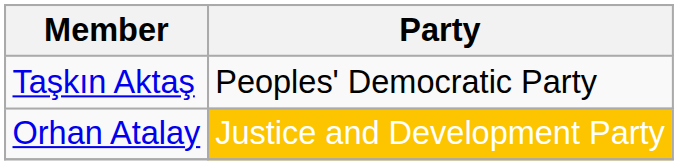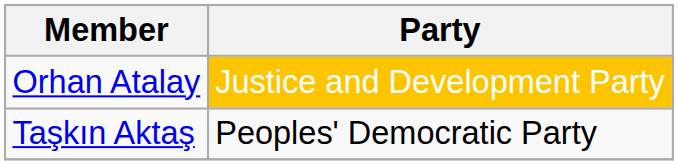rows swapped: (104, 81) <-> (106, 133)
